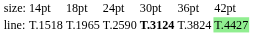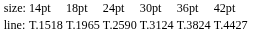(157, 24) bold -> (157, 24) normal
(231, 24) lightgreen background -> (231, 24) no background
